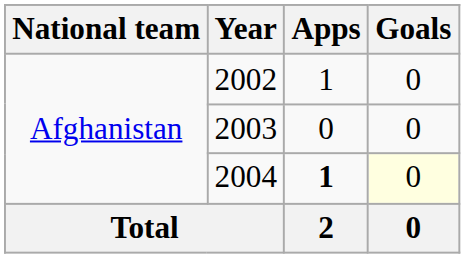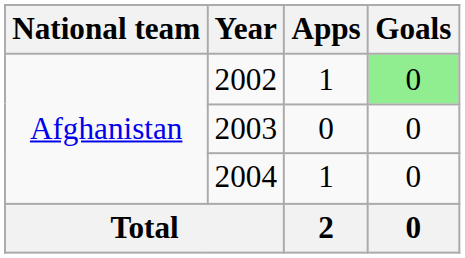(413, 78) no background -> (413, 78) lightgreen background
(326, 177) bold -> (326, 177) normal
(413, 177) lightyellow background -> (413, 177) no background
